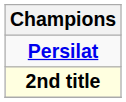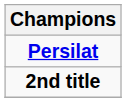(63, 81) lightyellow background -> (63, 81) no background
